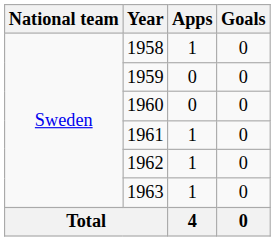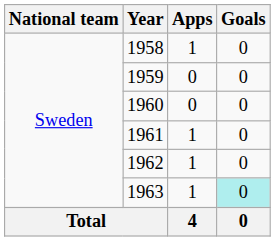(243, 192) no background -> (243, 192) paleturquoise background
